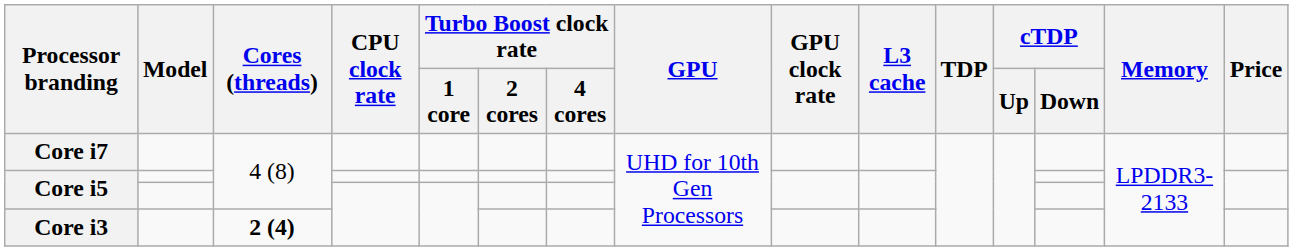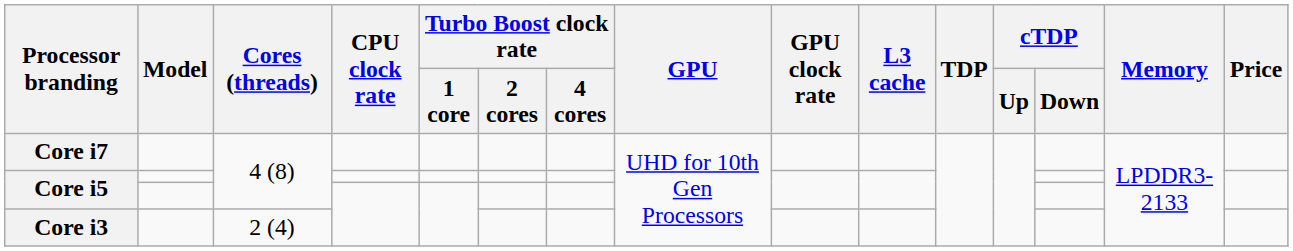(272, 226) bold -> (272, 226) normal
